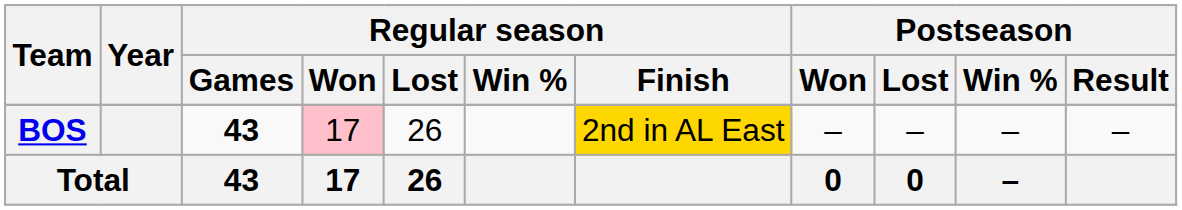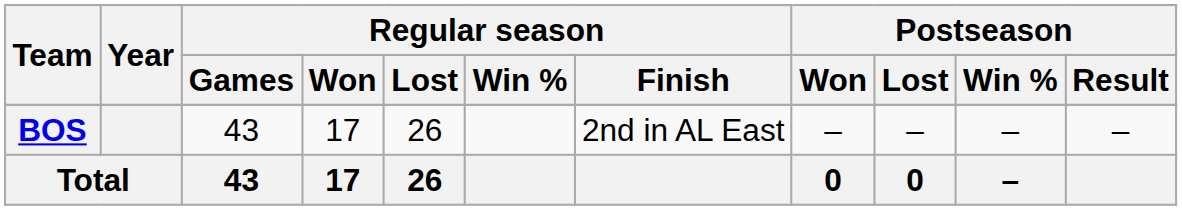(241, 130) bold -> (241, 130) normal
(343, 130) pink background -> (343, 130) no background
(683, 130) gold background -> (683, 130) no background
